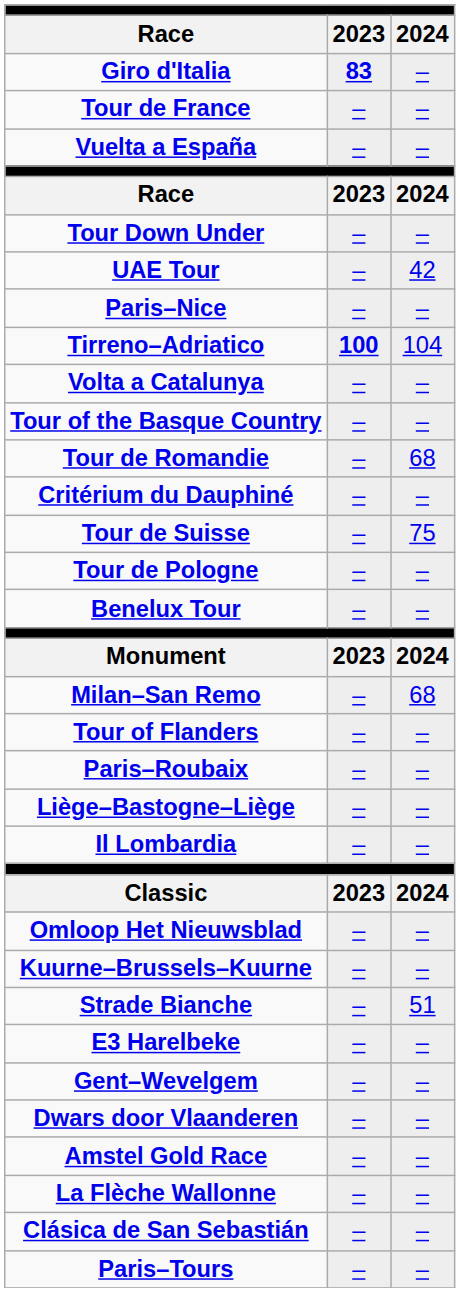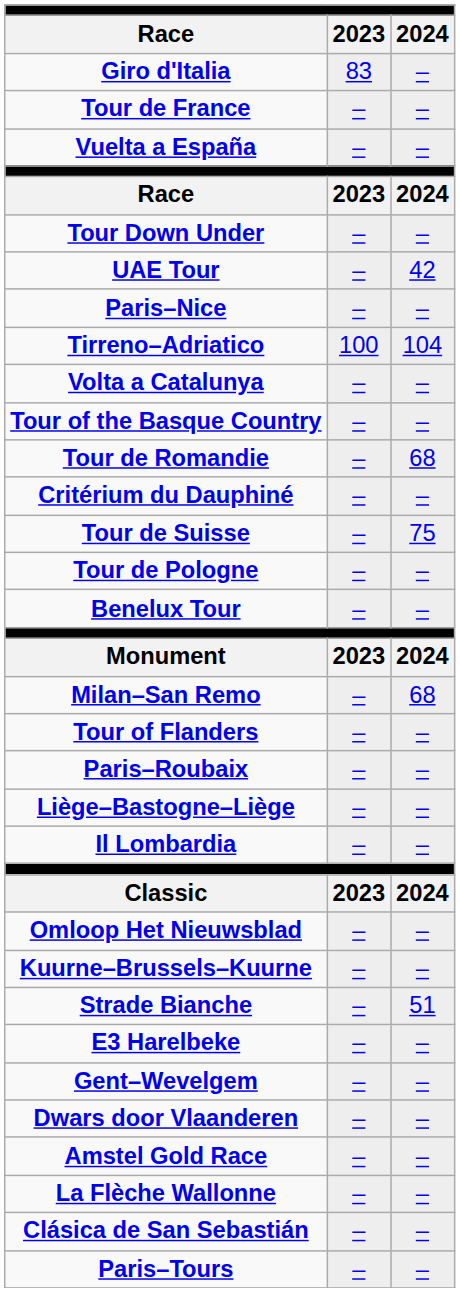(359, 71) bold -> (359, 71) normal
(359, 345) bold -> (359, 345) normal
